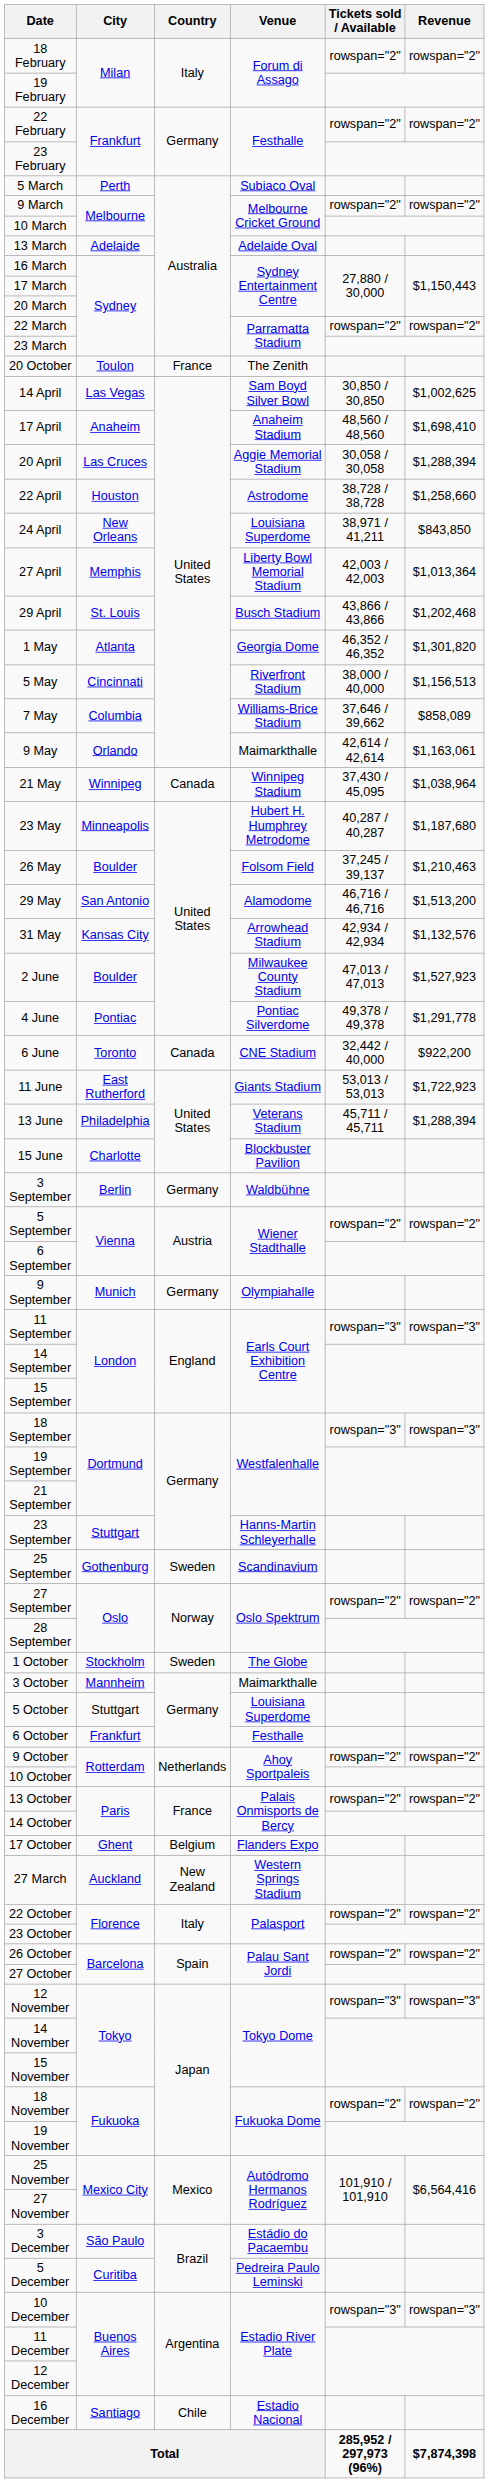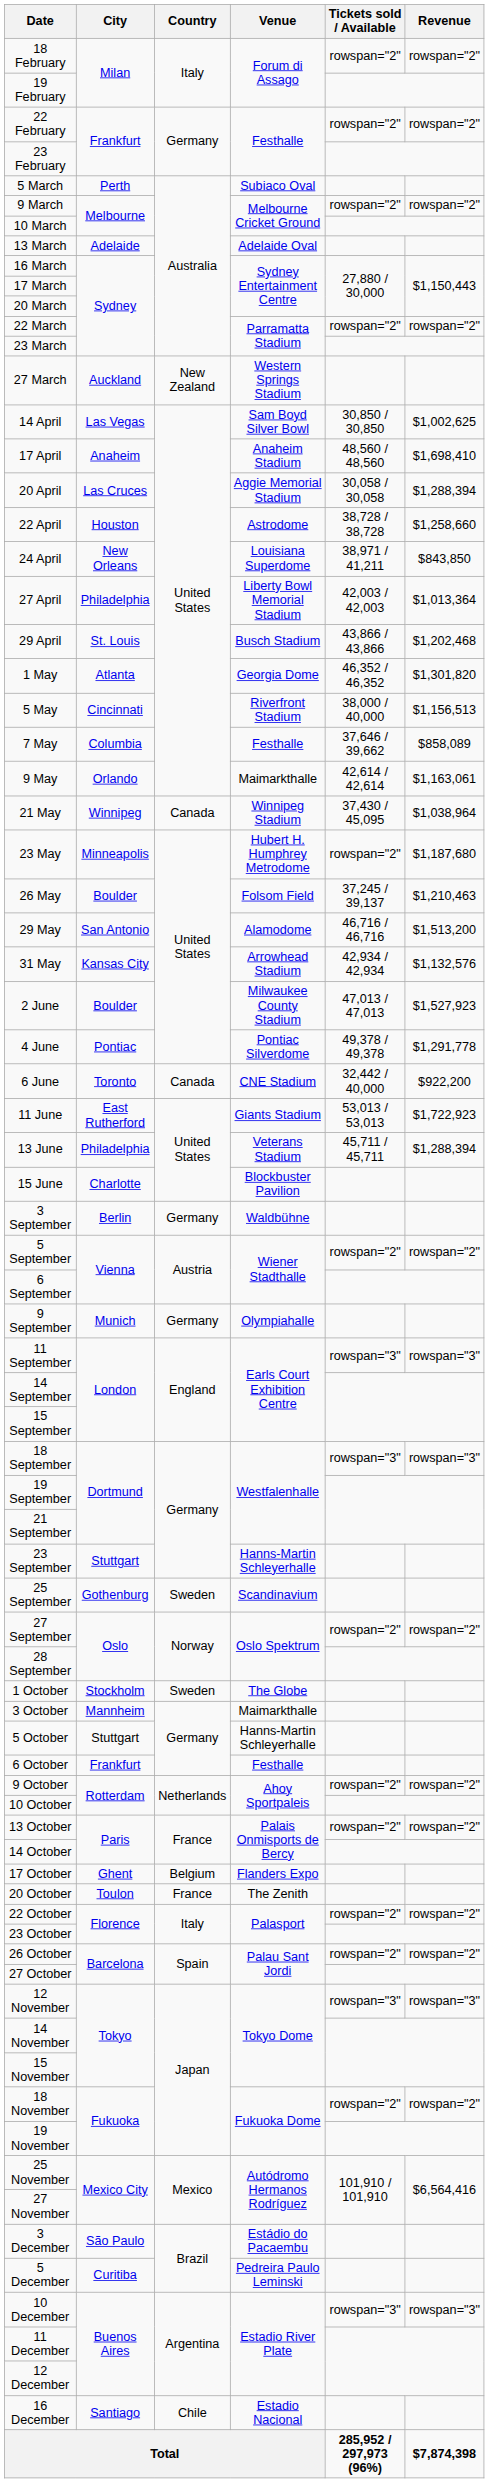rows swapped: (40, 1879) <-> (40, 366)
(115, 571) Memphis -> (115, 600) Philadelphia
(278, 716) Williams-Brice Stadium -> (278, 744) Festhalle
(365, 825) 40,287 / 40,287 -> (365, 854) rowspan="2"
(278, 1709) Louisiana Superdome -> (278, 1738) Hanns-Martin Schleyerhalle
